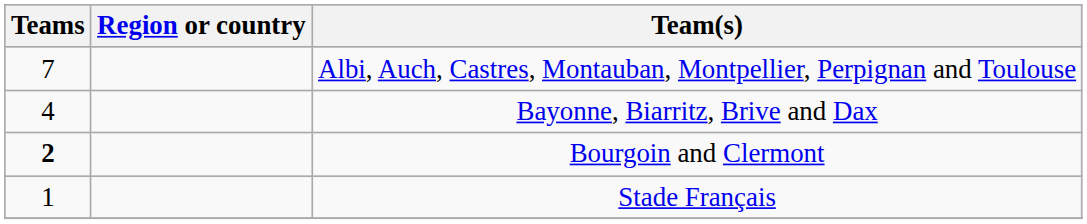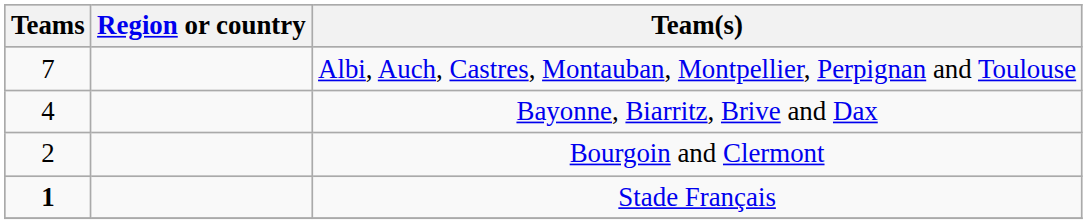(48, 153) bold -> (48, 153) normal
(48, 196) normal -> (48, 196) bold
